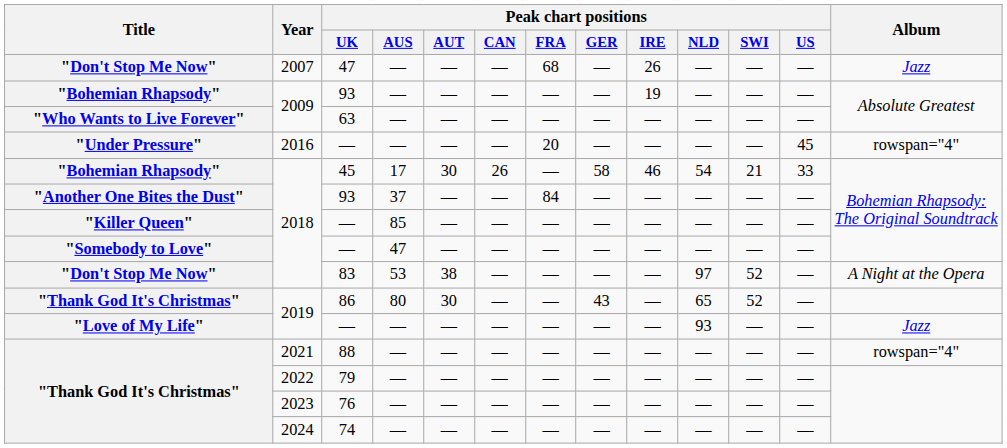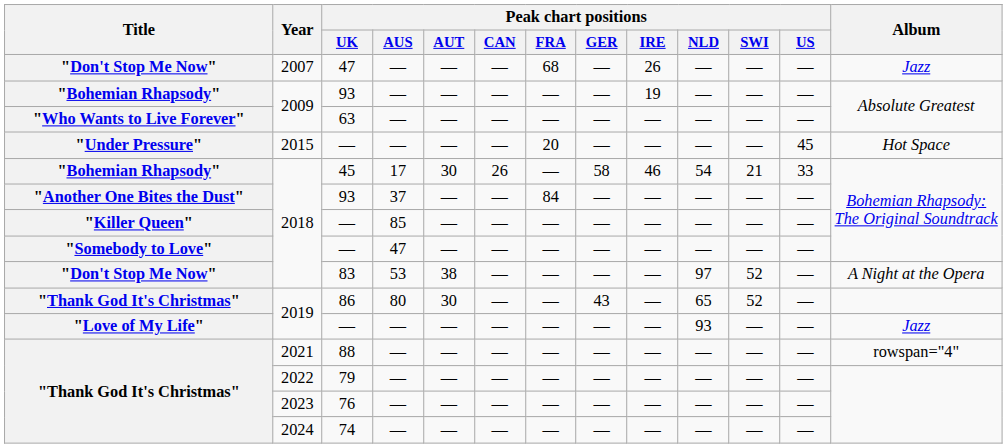(297, 145) 2016 -> (297, 145) 2015
(916, 145) rowspan="4" -> (916, 145) Hot Space
